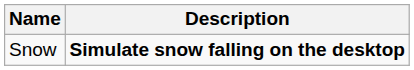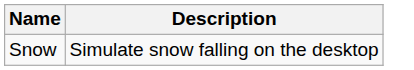(237, 49) bold -> (224, 49) normal
